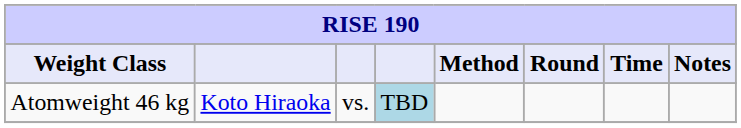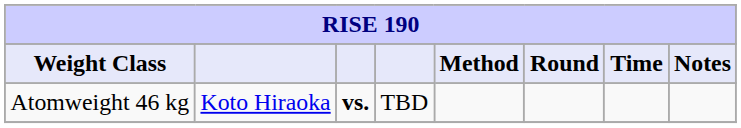(356, 102) normal -> (356, 102) bold
(404, 102) lightblue background -> (404, 102) no background
